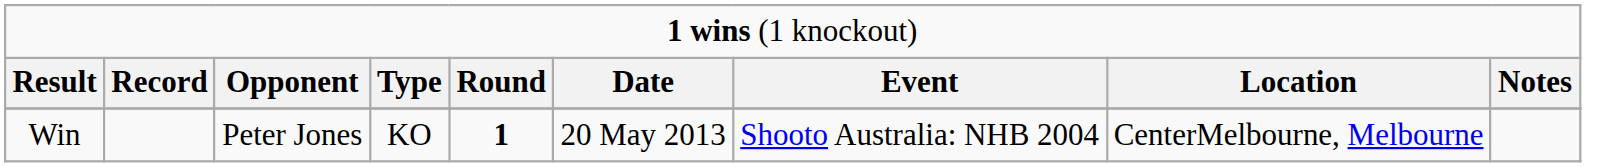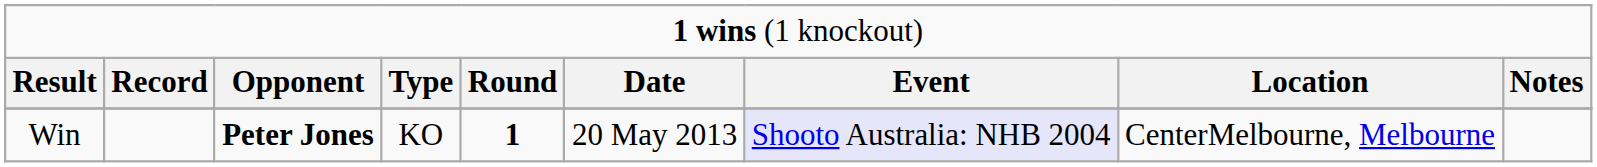(292, 134) normal -> (298, 134) bold
(920, 134) no background -> (931, 134) lavender background
